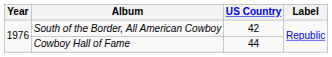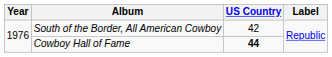(254, 44) normal -> (254, 44) bold
